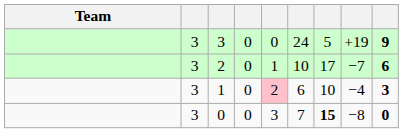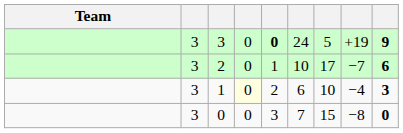(274, 41) normal -> (274, 41) bold
(248, 90) no background -> (248, 90) lightyellow background
(274, 90) pink background -> (274, 90) no background
(327, 115) bold -> (327, 115) normal
